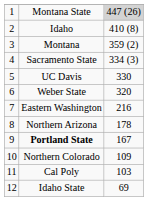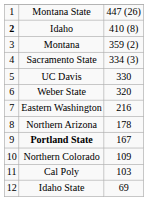(124, 12) lightgrey background -> (124, 12) no background
(12, 28) normal -> (12, 28) bold
